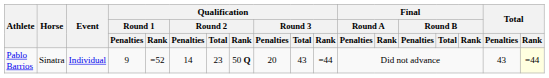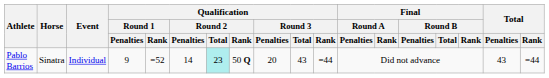(218, 60) no background -> (218, 60) paleturquoise background
(532, 60) lightyellow background -> (532, 60) no background
